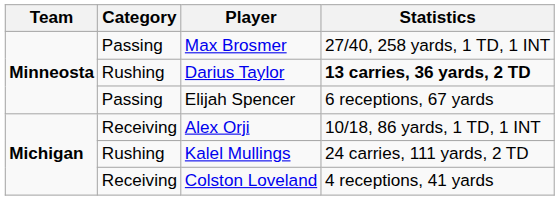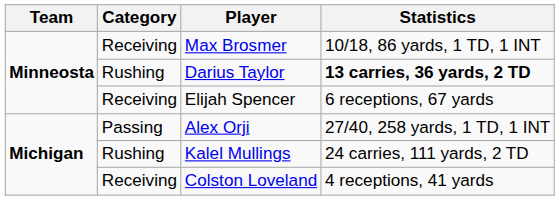(132, 45) Passing -> (139, 45) Receiving
(438, 45) 27/40, 258 yards, 1 TD, 1 INT -> (433, 45) 10/18, 86 yards, 1 TD, 1 INT
(132, 99) Passing -> (139, 99) Receiving
(139, 126) Receiving -> (132, 126) Passing
(433, 126) 10/18, 86 yards, 1 TD, 1 INT -> (438, 126) 27/40, 258 yards, 1 TD, 1 INT
